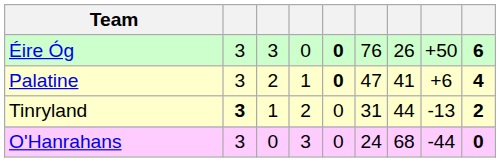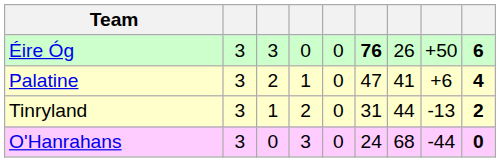(338, 50) bold -> (338, 50) normal
(371, 50) normal -> (371, 50) bold
(338, 80) bold -> (338, 80) normal
(240, 111) bold -> (240, 111) normal
